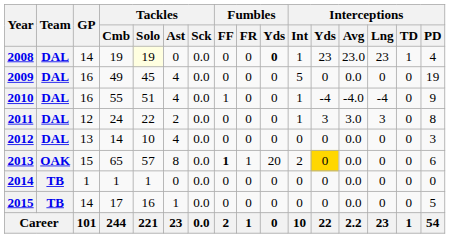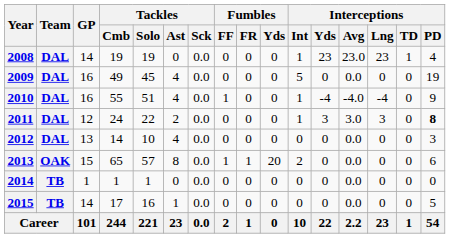(148, 56) lightyellow background -> (148, 56) no background
(274, 56) bold -> (274, 56) normal
(433, 118) normal -> (433, 118) bold
(226, 160) bold -> (226, 160) normal
(325, 160) gold background -> (325, 160) no background
